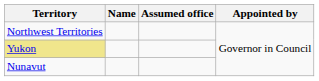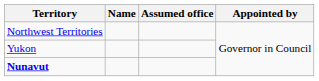(22, 48) khaki background -> (22, 48) no background
(26, 66) normal -> (28, 66) bold
